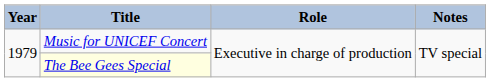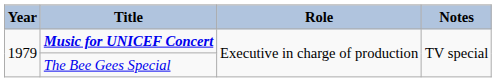(125, 41) normal -> (129, 41) bold
(107, 65) lightyellow background -> (107, 65) no background
